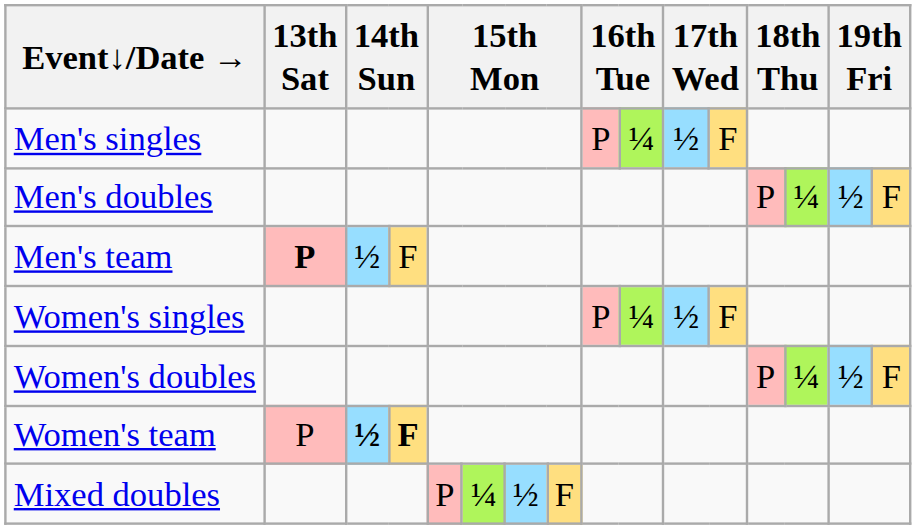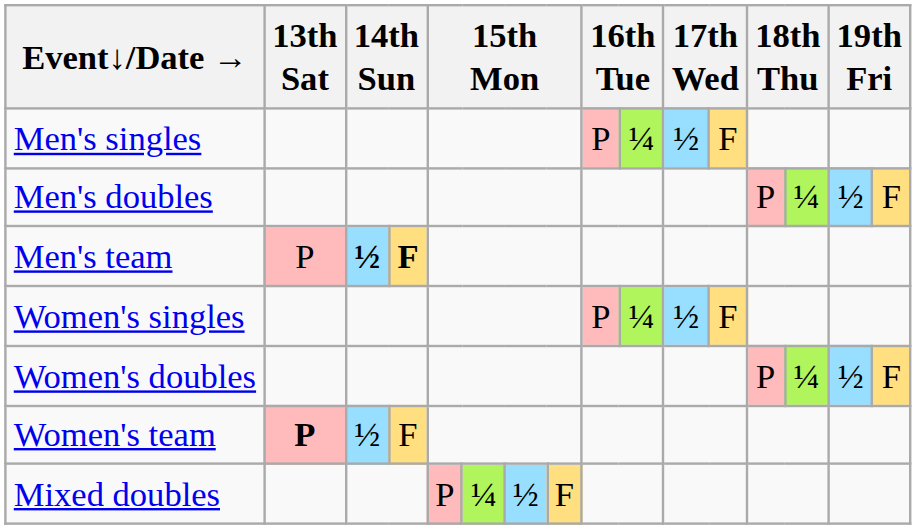(305, 256) bold -> (305, 256) normal
(367, 256) normal -> (367, 256) bold
(408, 256) normal -> (408, 256) bold
(305, 435) normal -> (305, 435) bold
(367, 435) bold -> (367, 435) normal
(408, 435) bold -> (408, 435) normal
